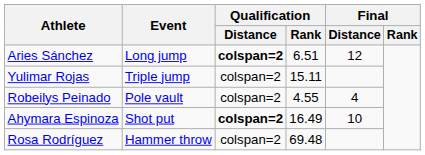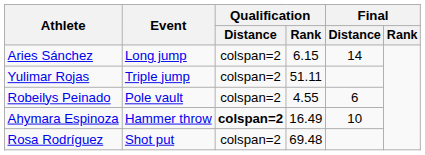(250, 56) bold -> (250, 56) normal
(306, 56) 6.51 -> (306, 56) 6.15
(355, 56) 12 -> (355, 56) 14
(306, 77) 15.11 -> (306, 77) 51.11
(355, 98) 4 -> (355, 98) 6
(150, 119) Shot put -> (168, 119) Hammer throw
(168, 140) Hammer throw -> (150, 140) Shot put
